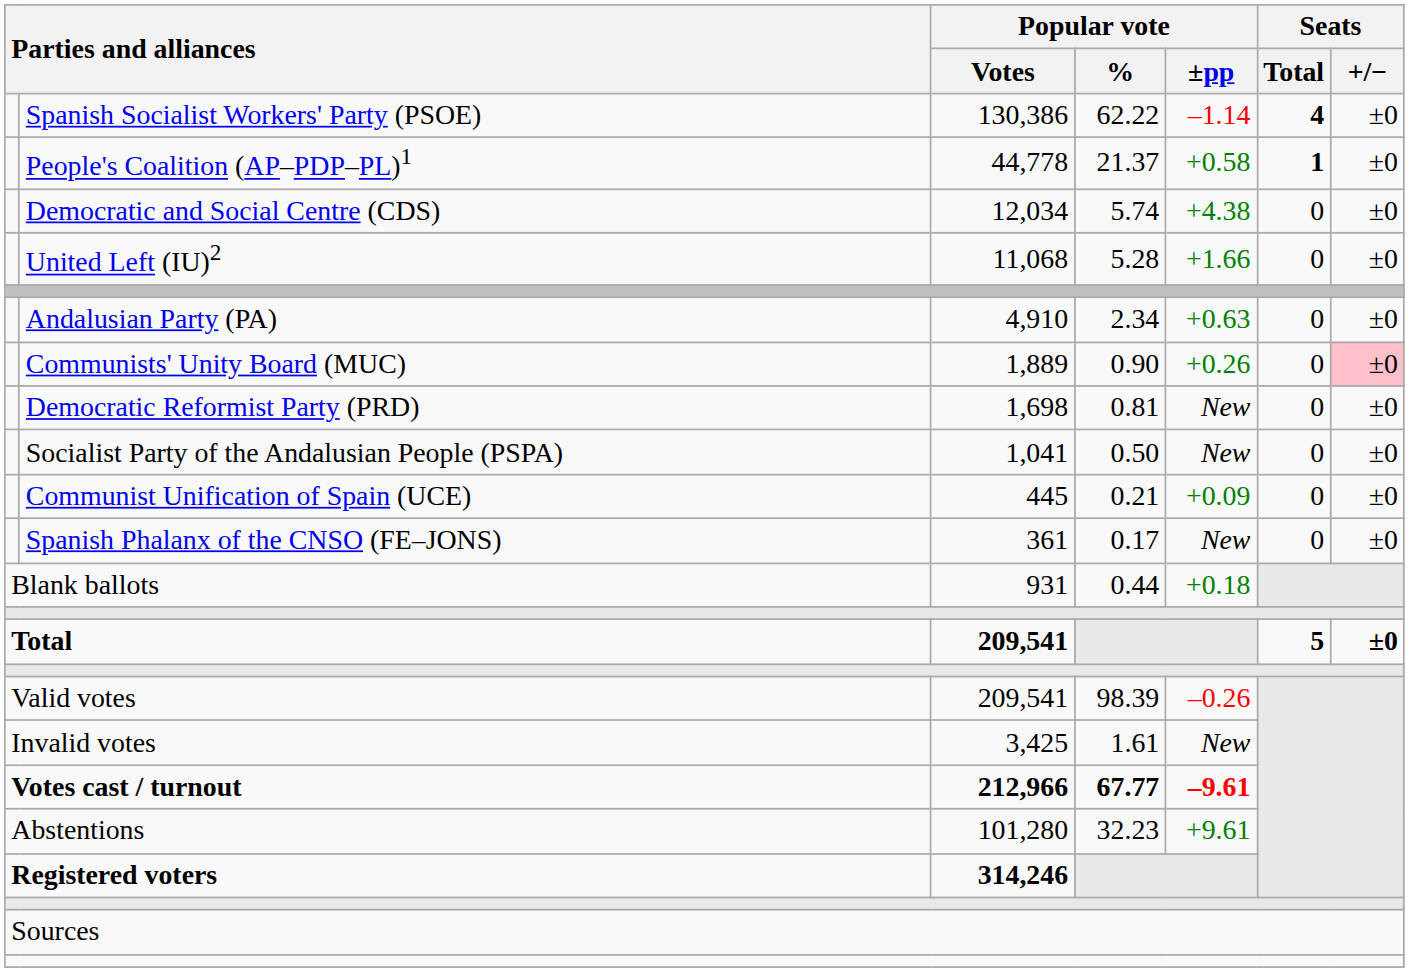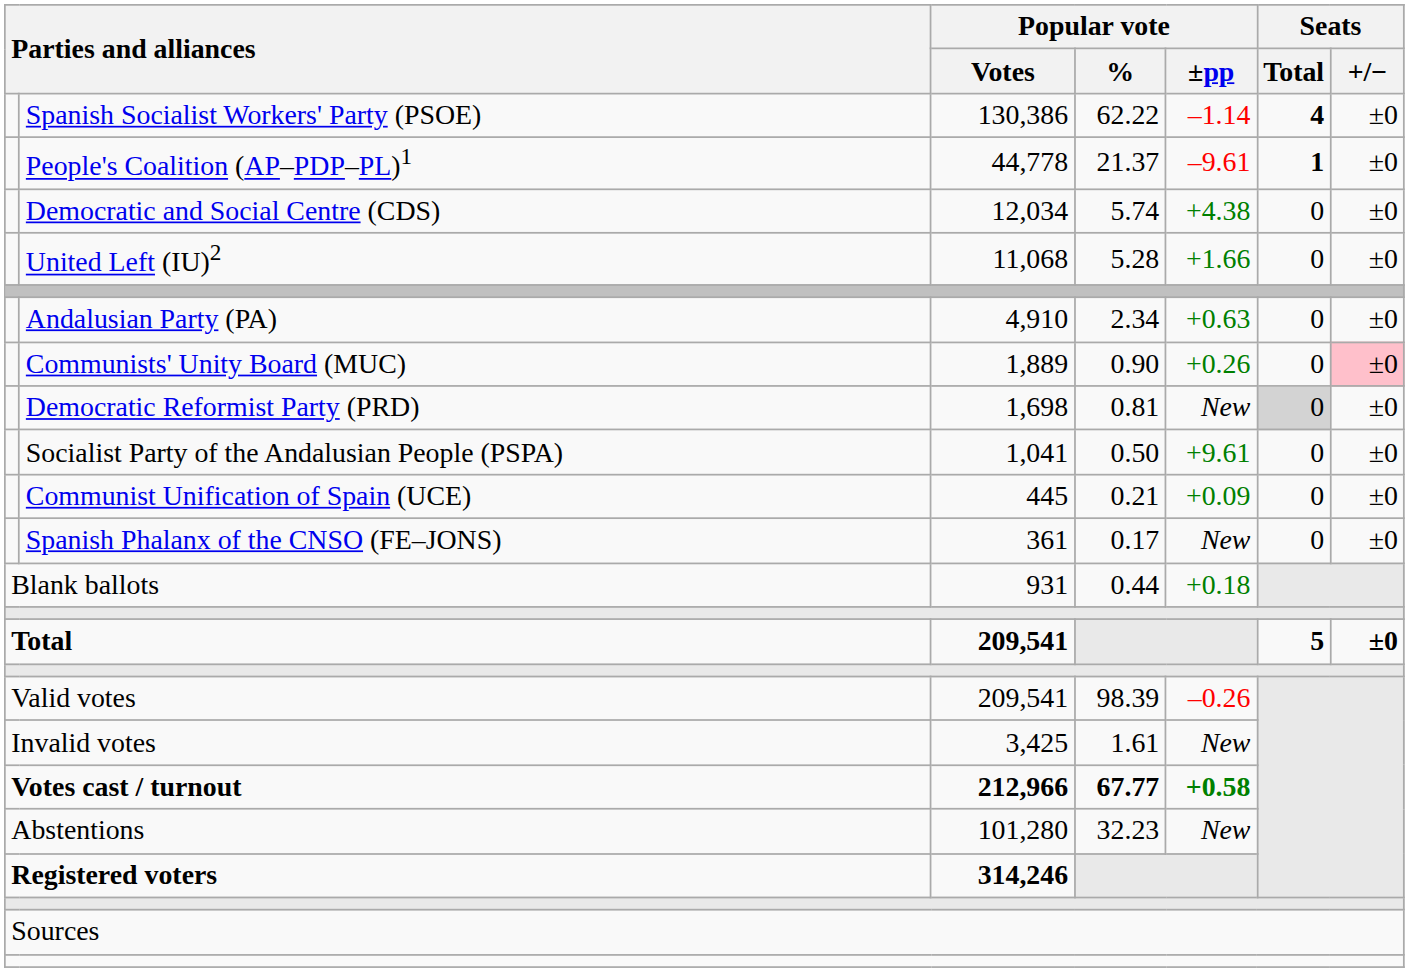(1218, 162) +0.58 -> (1219, 162) –9.61
(1317, 407) no background -> (1317, 407) lightgrey background
(1226, 451) New -> (1218, 451) +9.61
(1219, 786) –9.61 -> (1218, 786) +0.58
(1218, 830) +9.61 -> (1226, 830) New
